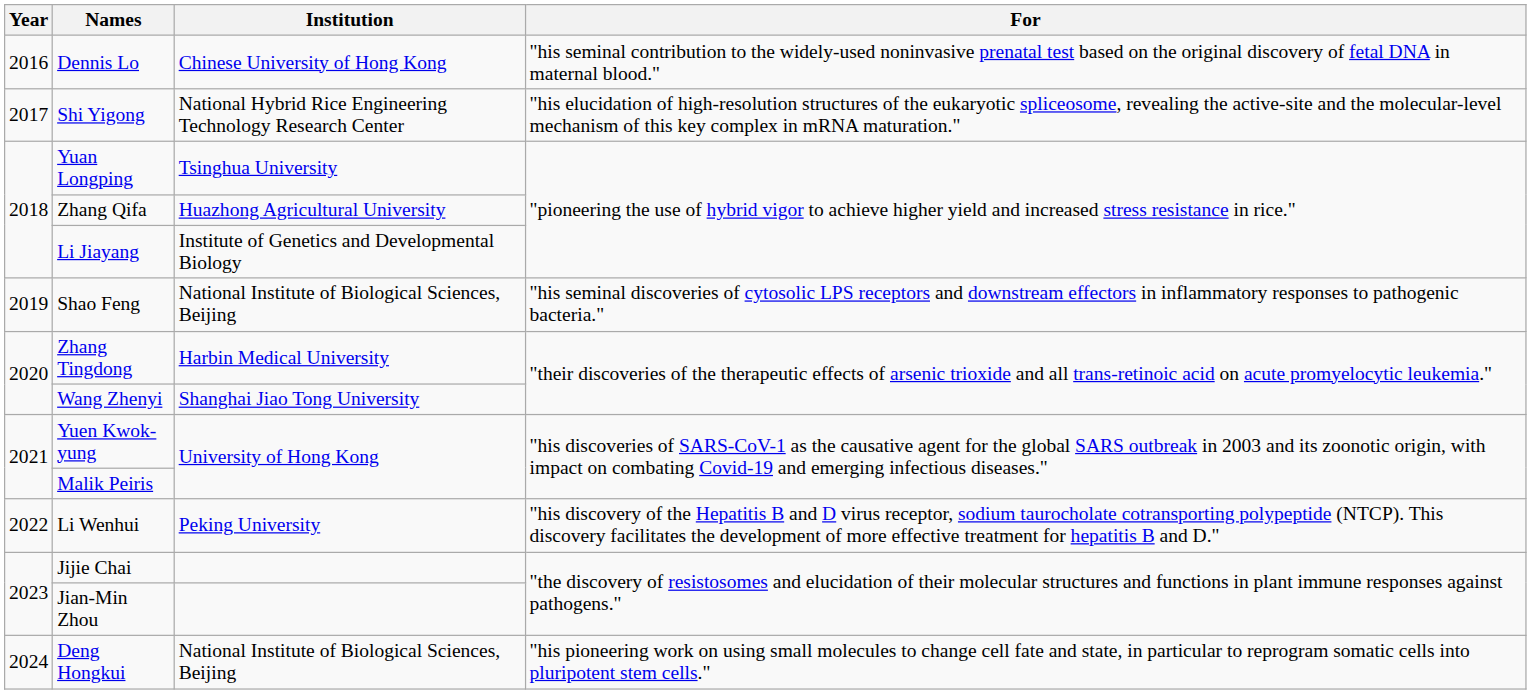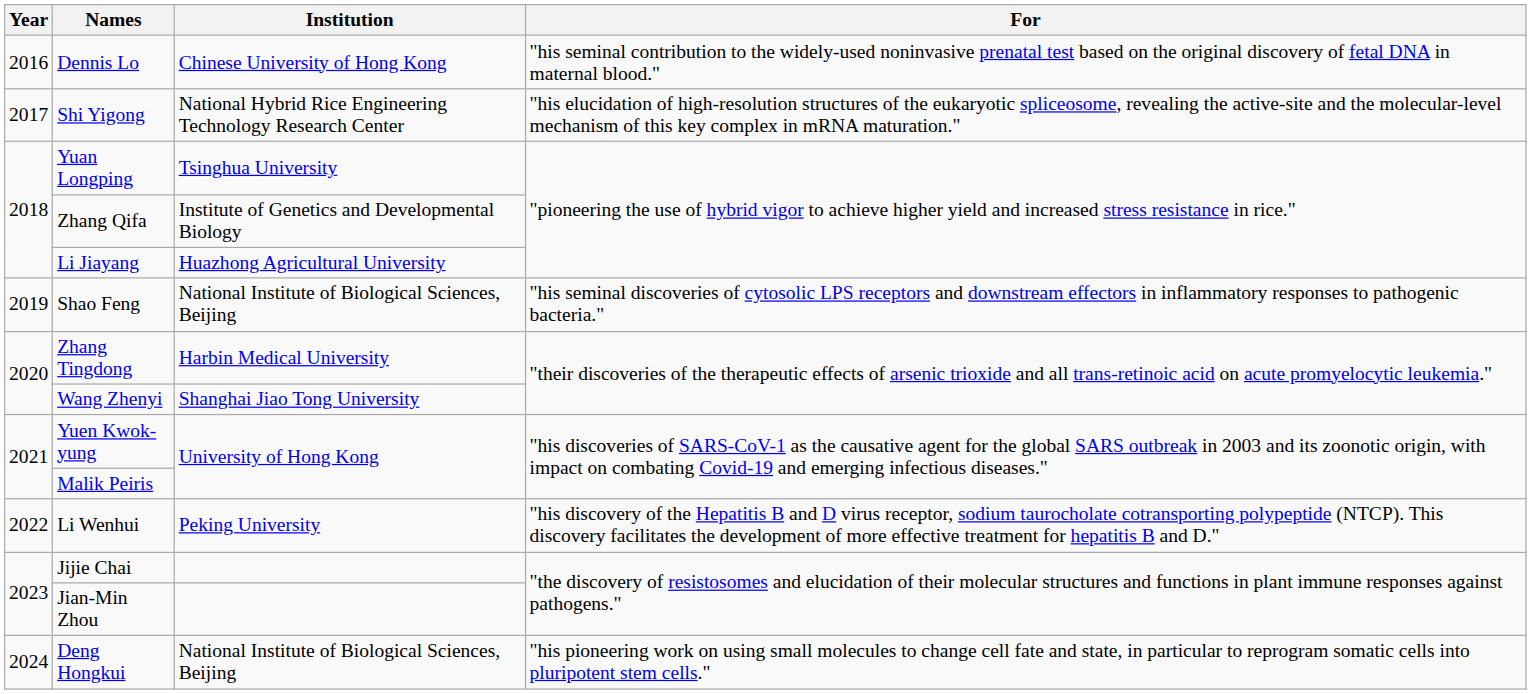(312, 209) Huazhong Agricultural University -> (336, 220) Institute of Genetics and Developmental Biology
(336, 251) Institute of Genetics and Developmental Biology -> (312, 262) Huazhong Agricultural University
